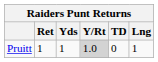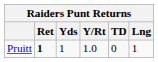(40, 48) normal -> (40, 48) bold
(90, 48) lightgrey background -> (90, 48) no background
